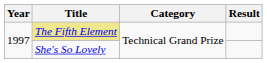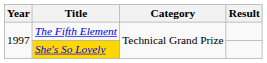(76, 31) khaki background -> (76, 31) no background
(70, 49) no background -> (70, 49) gold background
